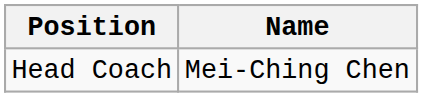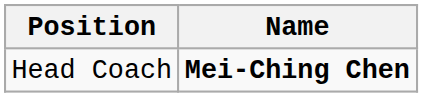(297, 70) normal -> (297, 70) bold
